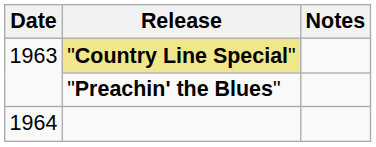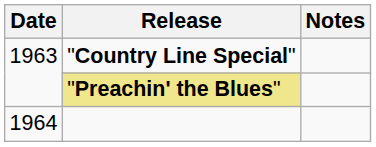(181, 55) khaki background -> (181, 55) no background
(174, 89) no background -> (174, 89) khaki background
